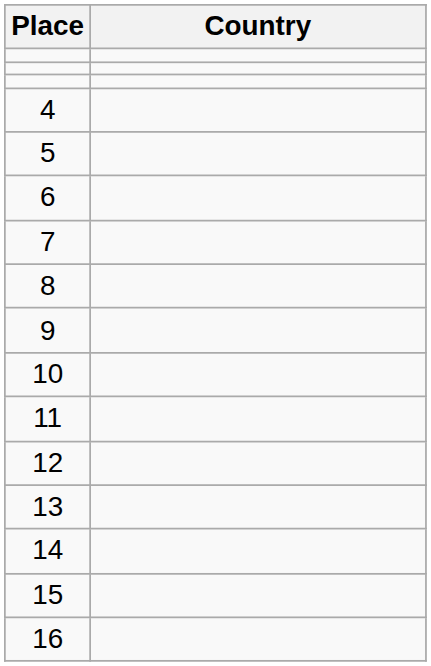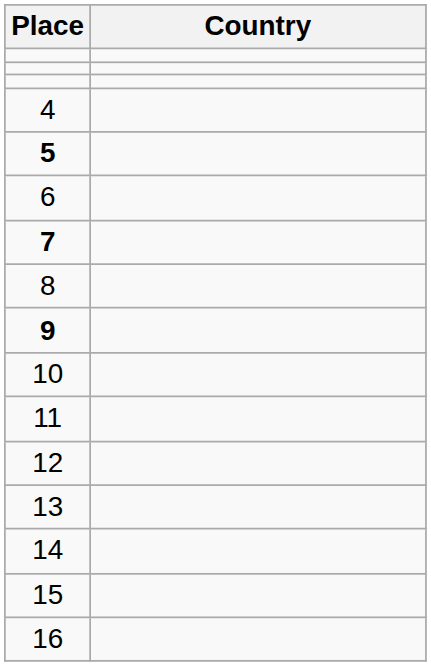(48, 153) normal -> (48, 153) bold
(48, 241) normal -> (48, 241) bold
(48, 329) normal -> (48, 329) bold
